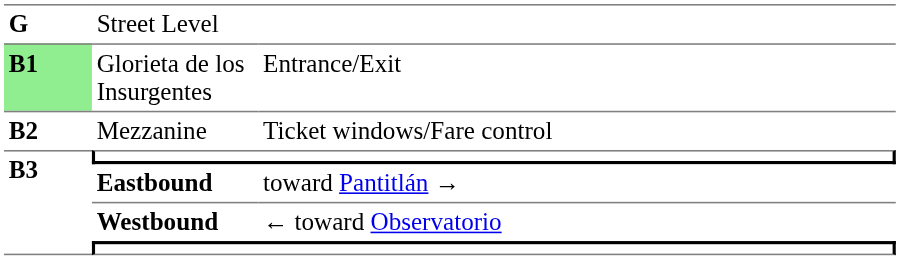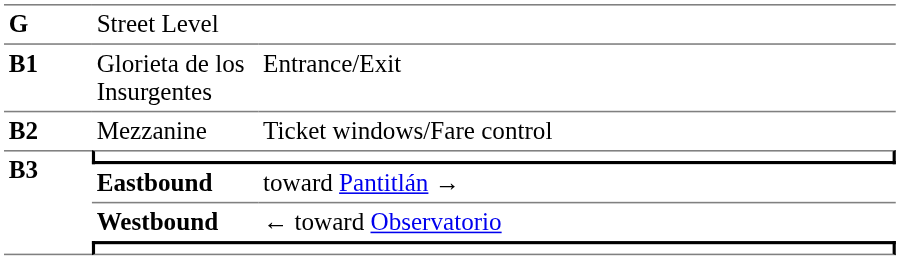(23, 63) lightgreen background -> (23, 63) no background
